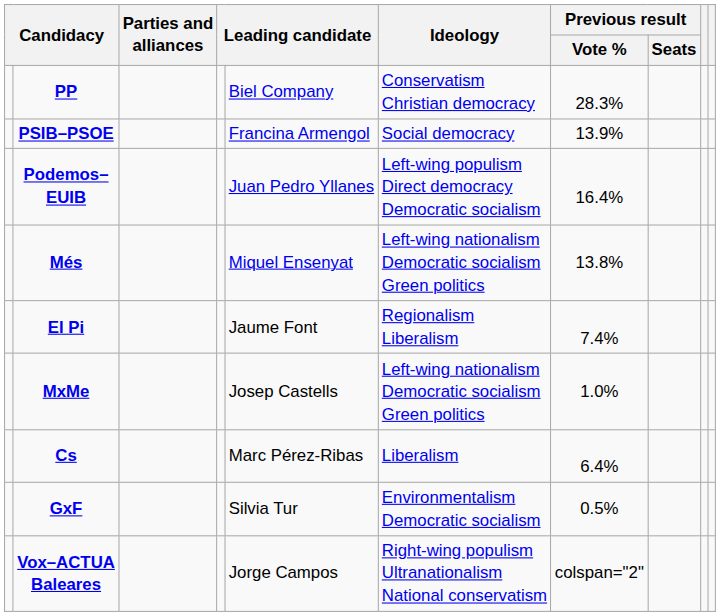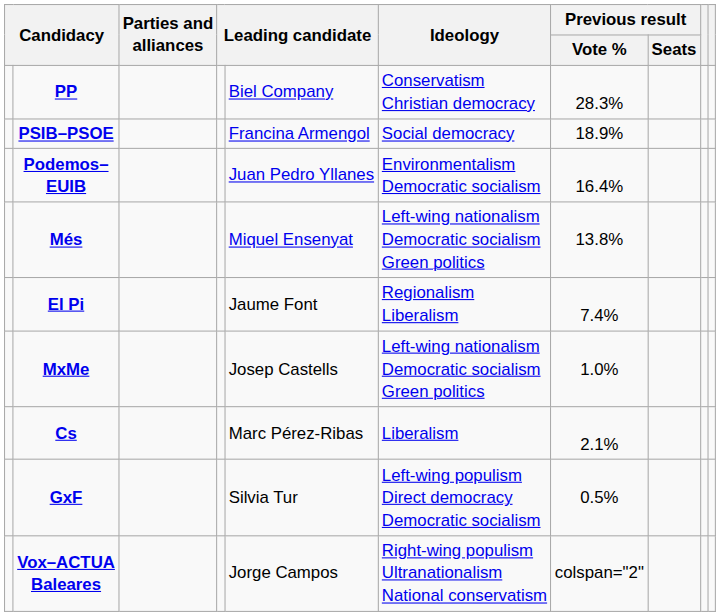(599, 133) 13.9% -> (599, 133) 18.9%
(461, 186) Left-wing populism Direct democracy Democratic socialism -> (461, 175) Environmentalism Democratic socialism
(599, 467) 6.4% -> (599, 444) 2.1%
(461, 509) Environmentalism Democratic socialism -> (461, 497) Left-wing populism Direct democracy Democratic socialism
